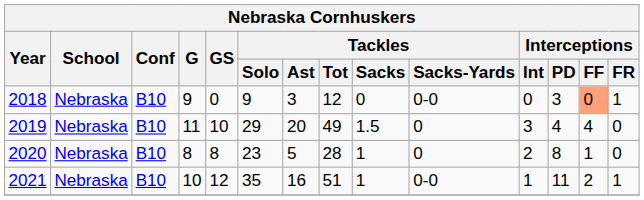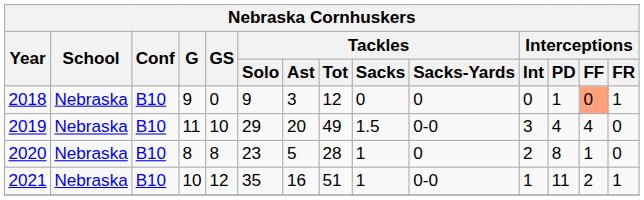(426, 99) 0-0 -> (418, 99) 0
(556, 99) 3 -> (556, 99) 1
(418, 126) 0 -> (426, 126) 0-0
